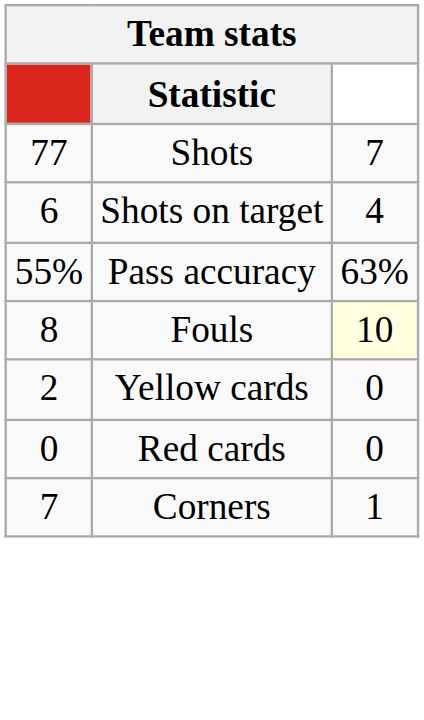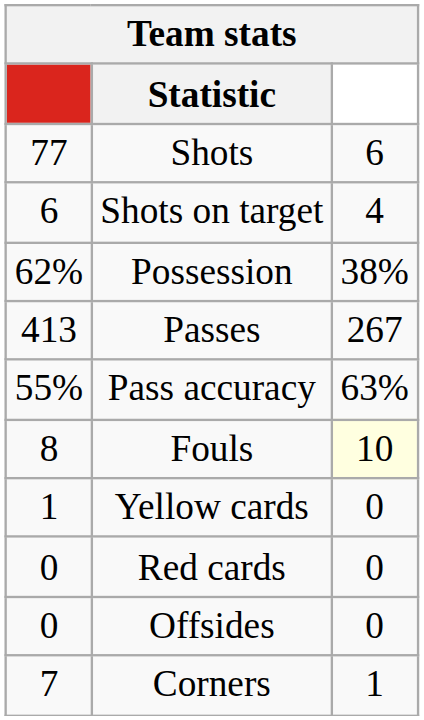(375, 152) 7 -> (375, 152) 6
+ row: (212, 270)
+ row: (212, 329)
(49, 388) 2 -> (49, 507) 1
+ row: (212, 625)
